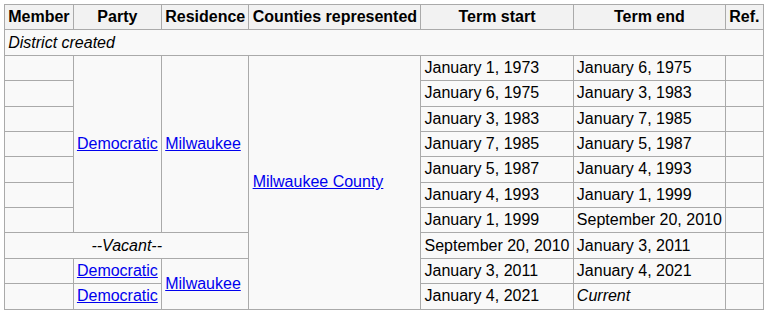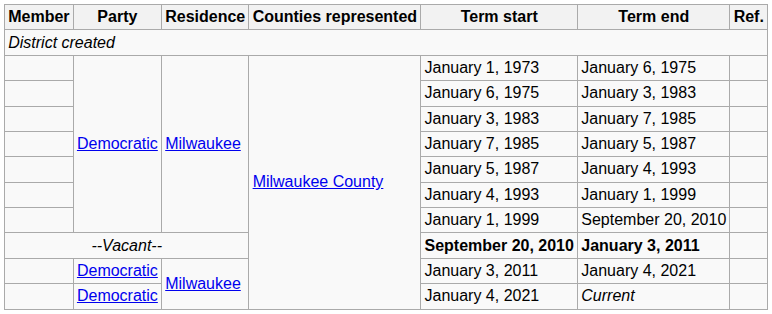(497, 245) normal -> (499, 245) bold
(634, 245) normal -> (640, 245) bold
